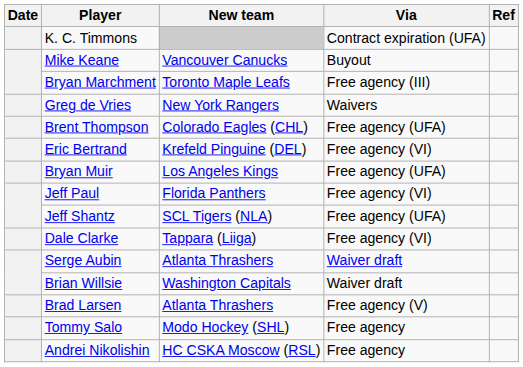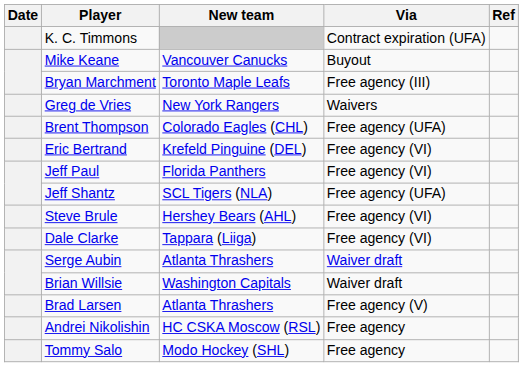- row: (79, 171)
+ row: (81, 216)
rows swapped: (83, 328) <-> (97, 350)
